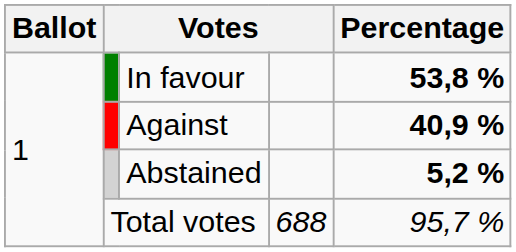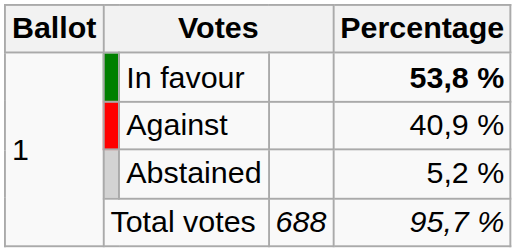(457, 125) bold -> (457, 125) normal
(465, 173) bold -> (465, 173) normal
